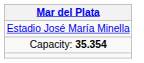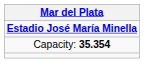(68, 28) normal -> (72, 28) bold
